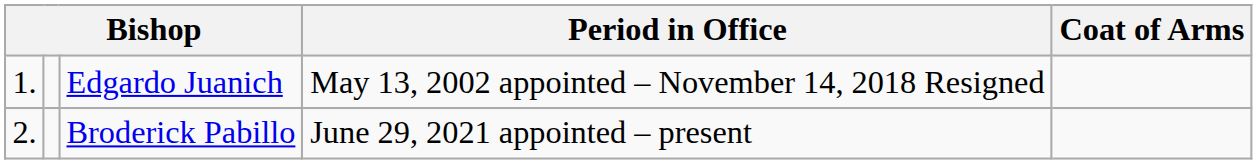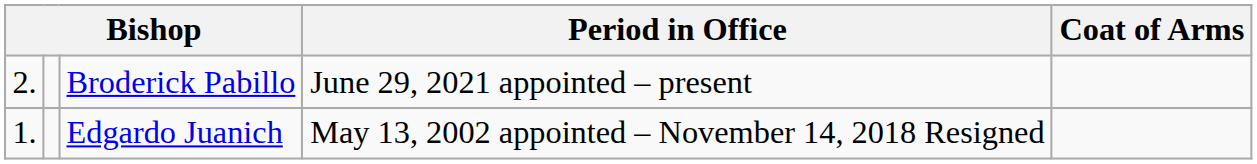rows swapped: (175, 81) <-> (181, 132)
